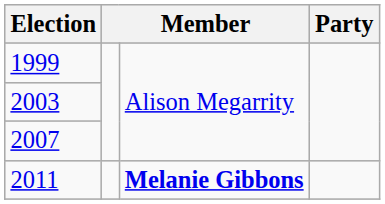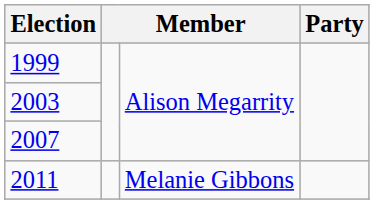(214, 179) bold -> (209, 179) normal
